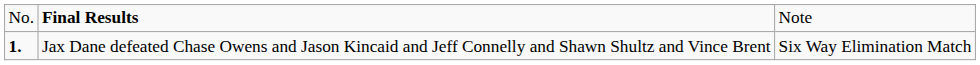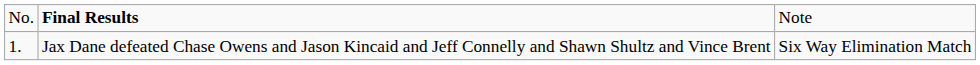(15, 45) bold -> (15, 45) normal
